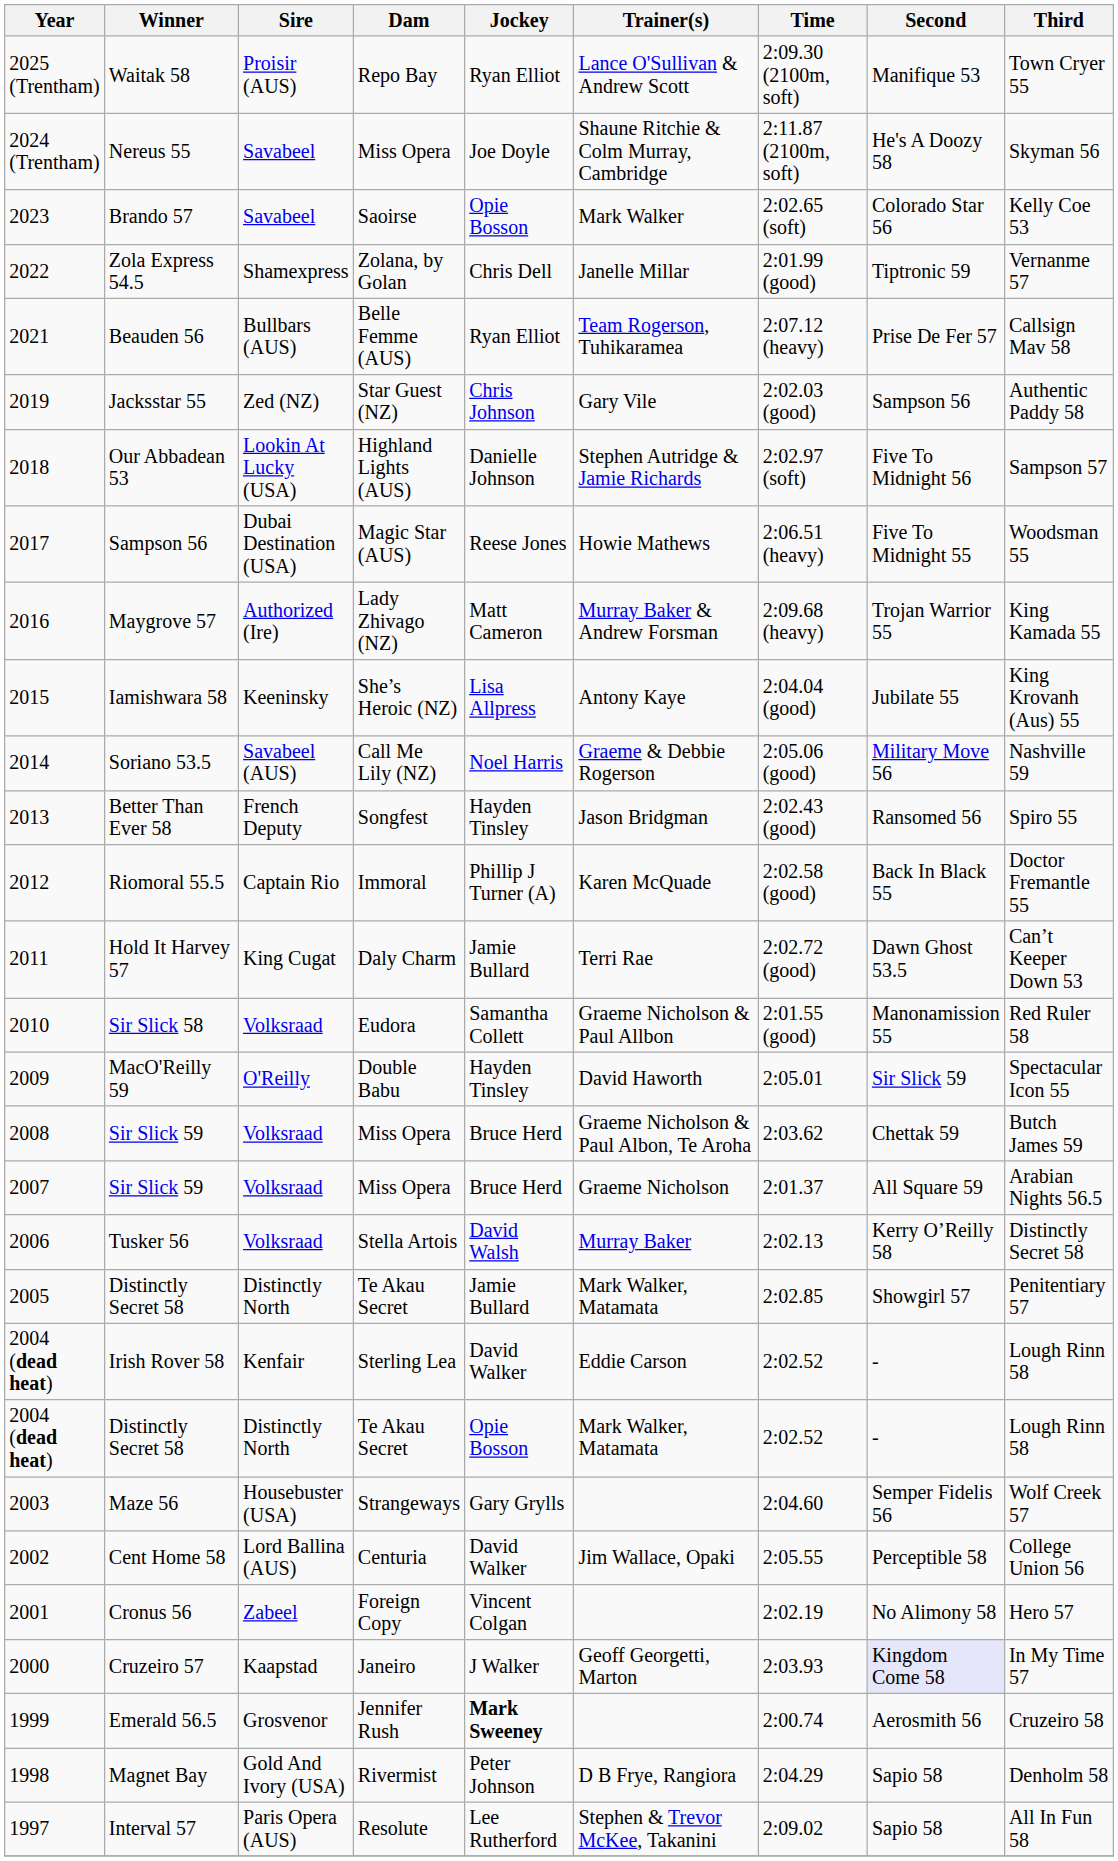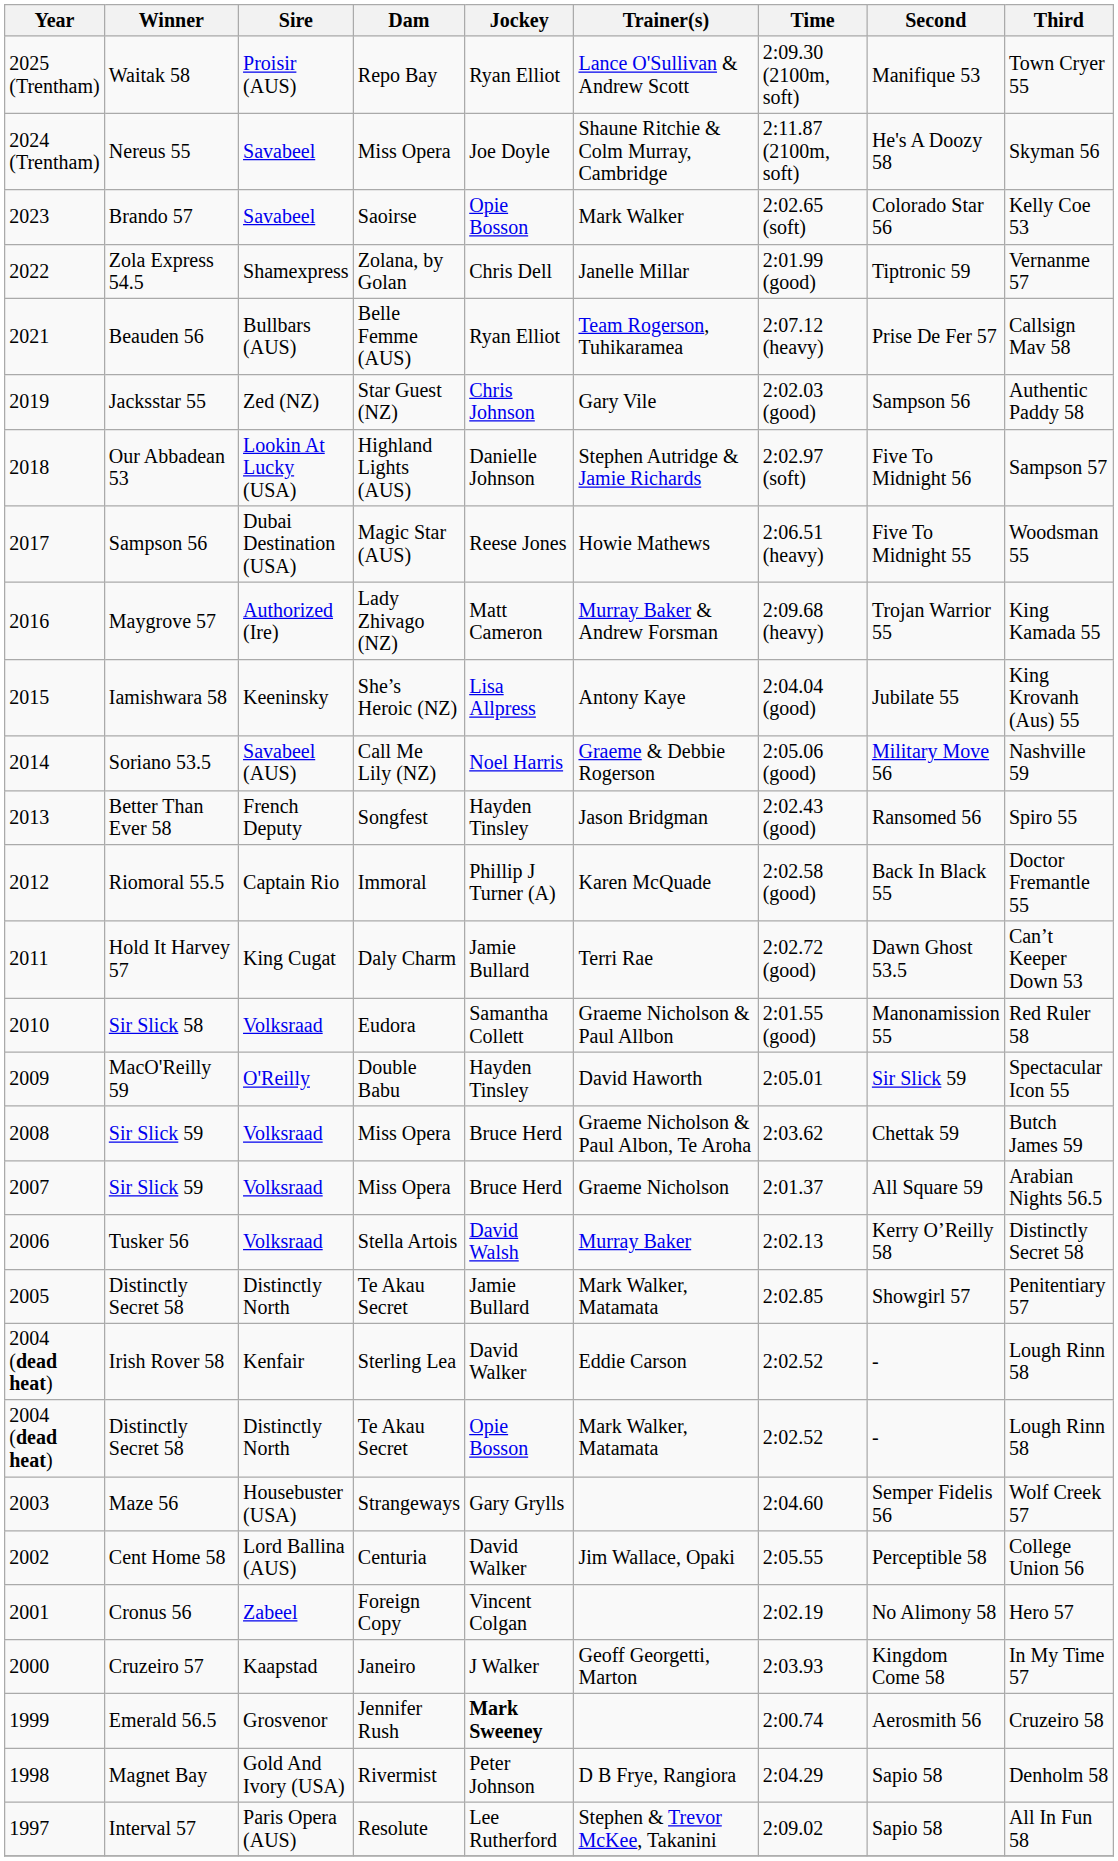(910, 1666) lavender background -> (910, 1666) no background
